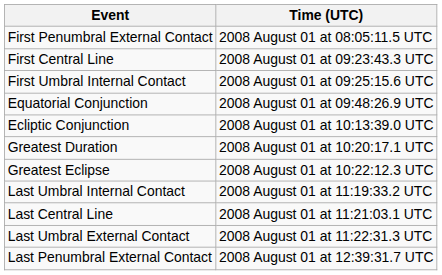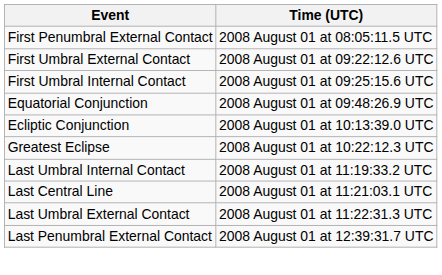+ row: (99, 59)
- row: (61, 59)
- row: (63, 147)
